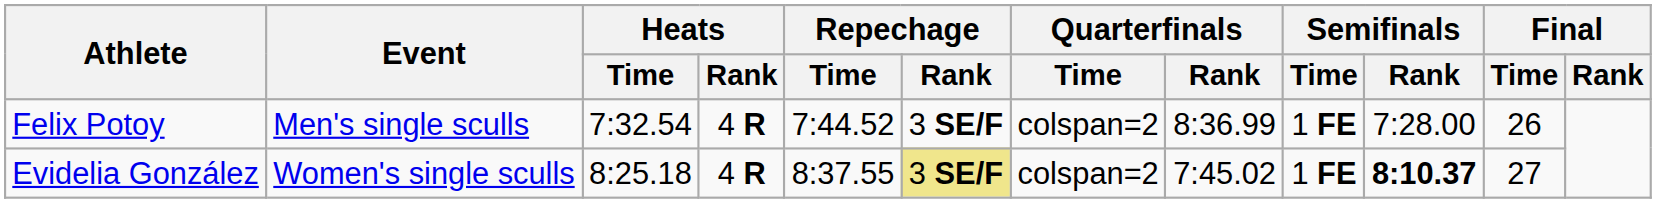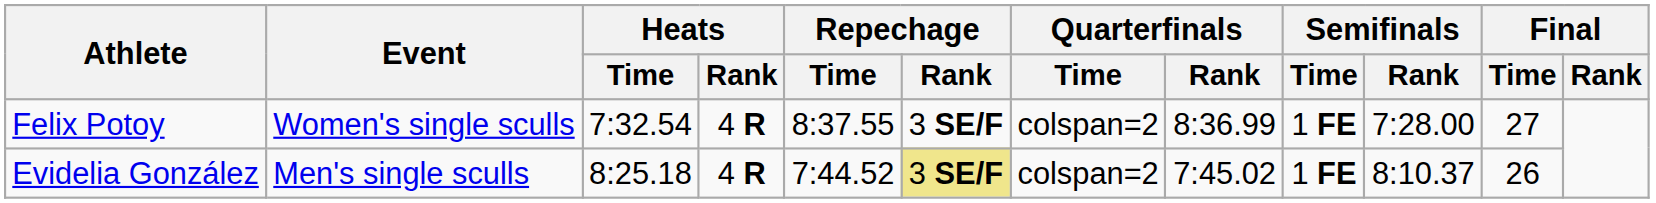(401, 124) Men's single sculls -> (424, 124) Women's single sculls
(843, 124) 7:44.52 -> (843, 124) 8:37.55
(1524, 124) 26 -> (1523, 124) 27
(424, 173) Women's single sculls -> (401, 173) Men's single sculls
(843, 173) 8:37.55 -> (843, 173) 7:44.52
(1424, 173) bold -> (1423, 173) normal
(1524, 173) 27 -> (1523, 173) 26
